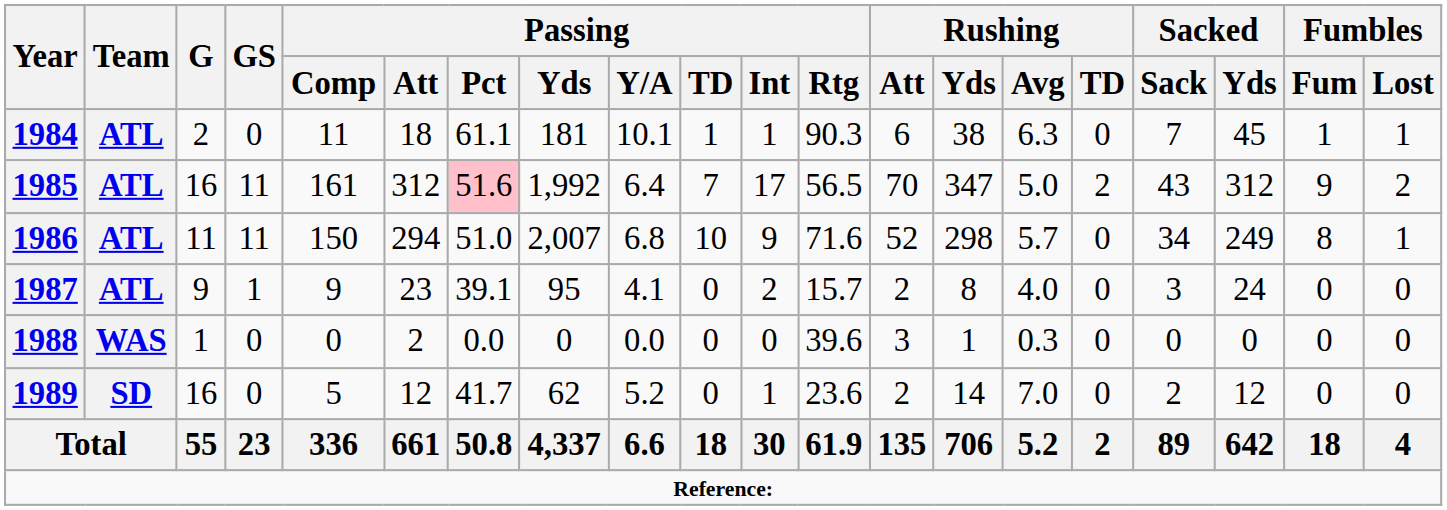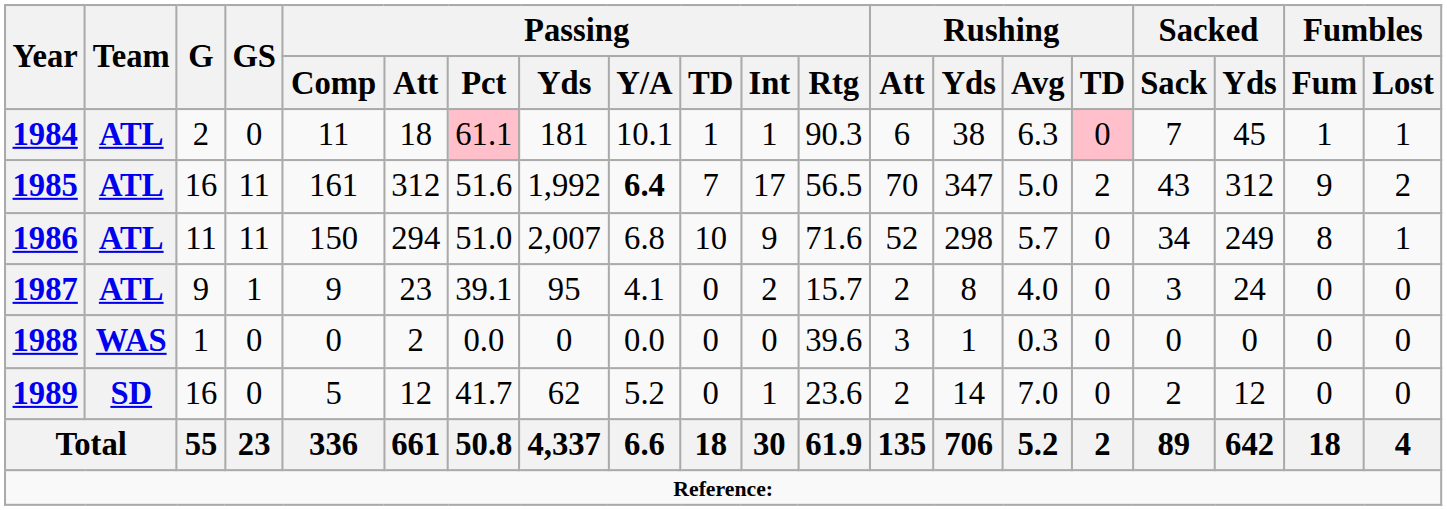(484, 133) no background -> (484, 133) pink background
(1102, 133) no background -> (1102, 133) pink background
(484, 185) pink background -> (484, 185) no background
(644, 185) normal -> (644, 185) bold
